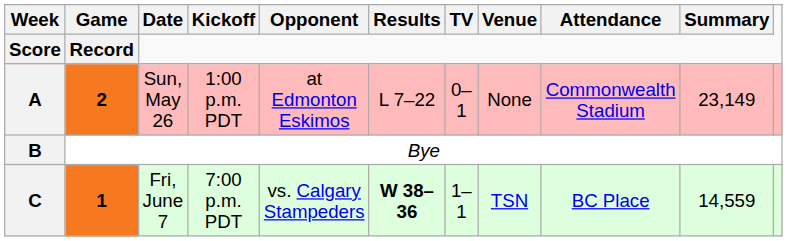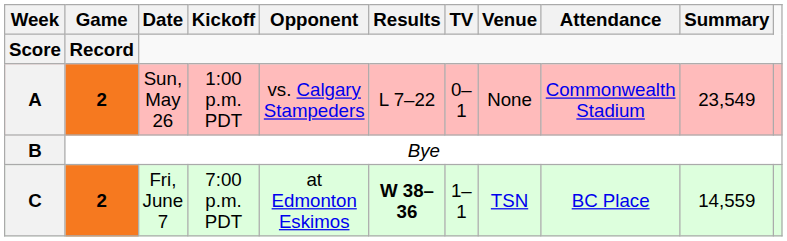(314, 100) at Edmonton Eskimos -> (314, 100) vs. Calgary Stampeders
(727, 100) 23,149 -> (727, 100) 23,549
(102, 201) 1 -> (102, 201) 2
(314, 201) vs. Calgary Stampeders -> (314, 201) at Edmonton Eskimos
